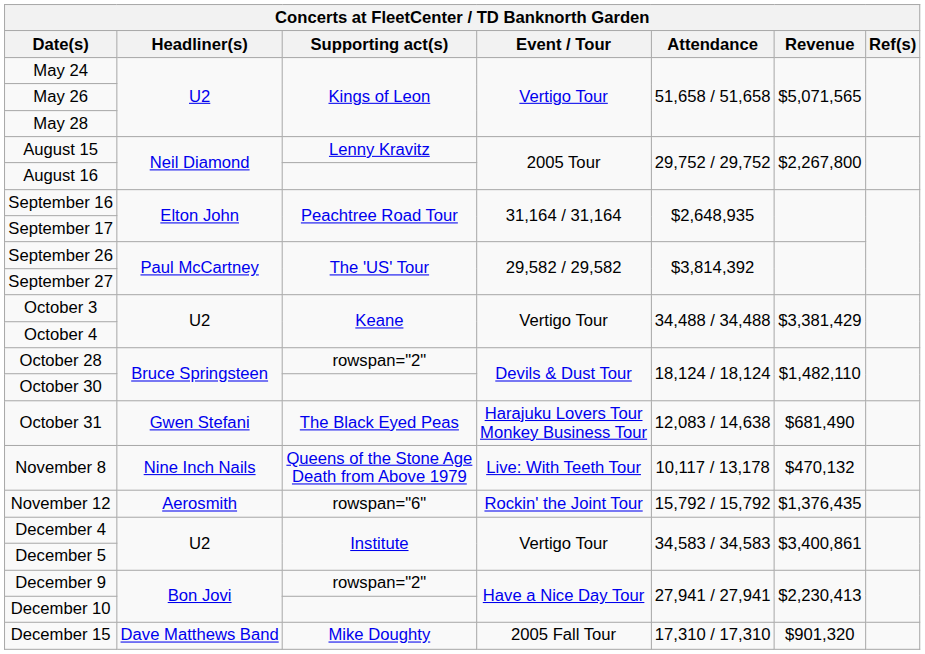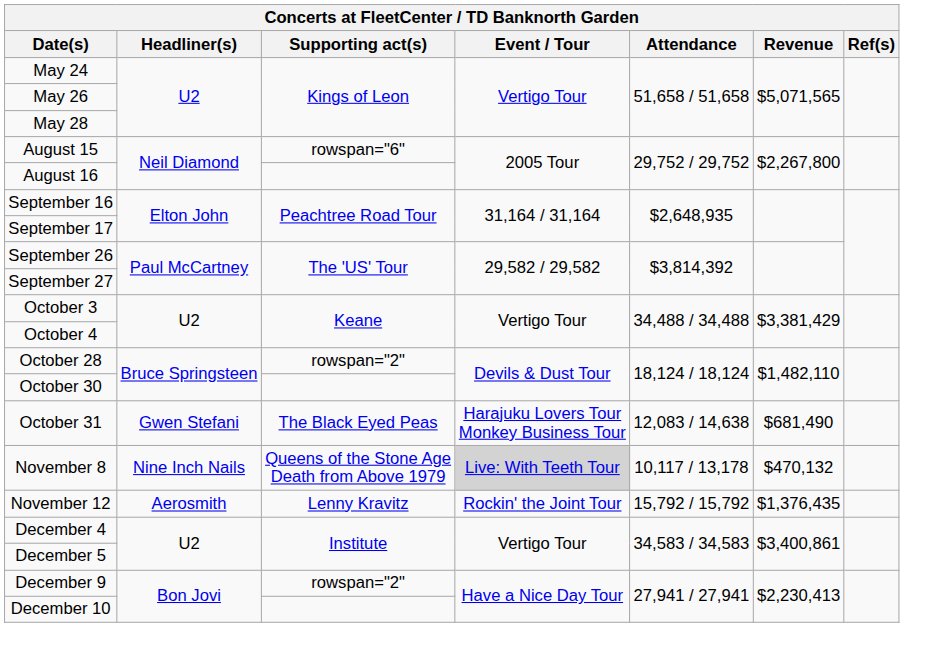(379, 149) Lenny Kravitz -> (358, 149) rowspan="6"
(564, 468) no background -> (542, 468) lightgrey background
(379, 503) rowspan="6" -> (358, 503) Lenny Kravitz
- row: (61, 635)
